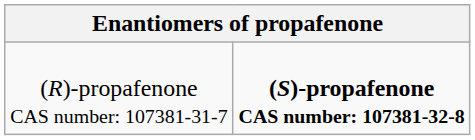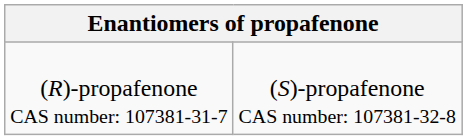(352, 101) bold -> (347, 101) normal
